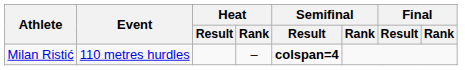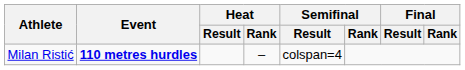(135, 55) normal -> (138, 55) bold
(307, 55) bold -> (312, 55) normal
